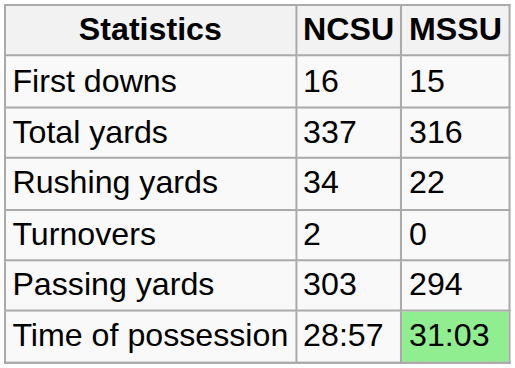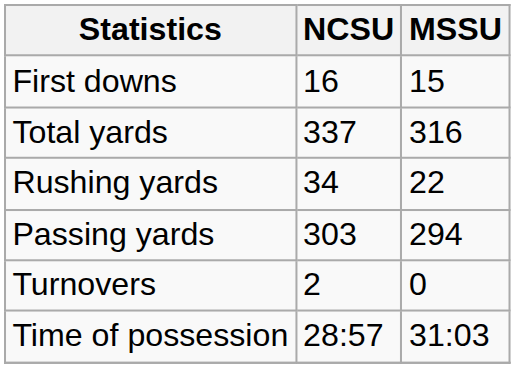rows swapped: (113, 285) <-> (84, 234)
(449, 336) lightgreen background -> (449, 336) no background
